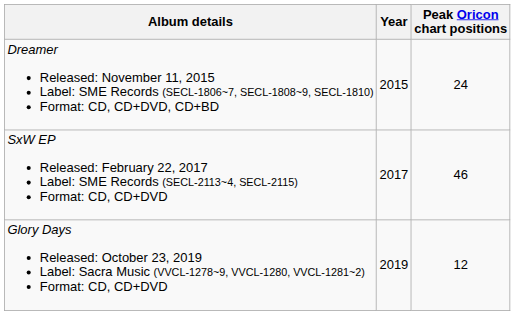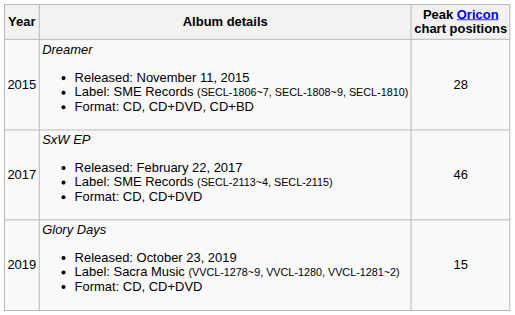columns swapped: (394, 22) <-> (190, 22)
(461, 84) 24 -> (461, 84) 28
(461, 265) 12 -> (461, 265) 15
